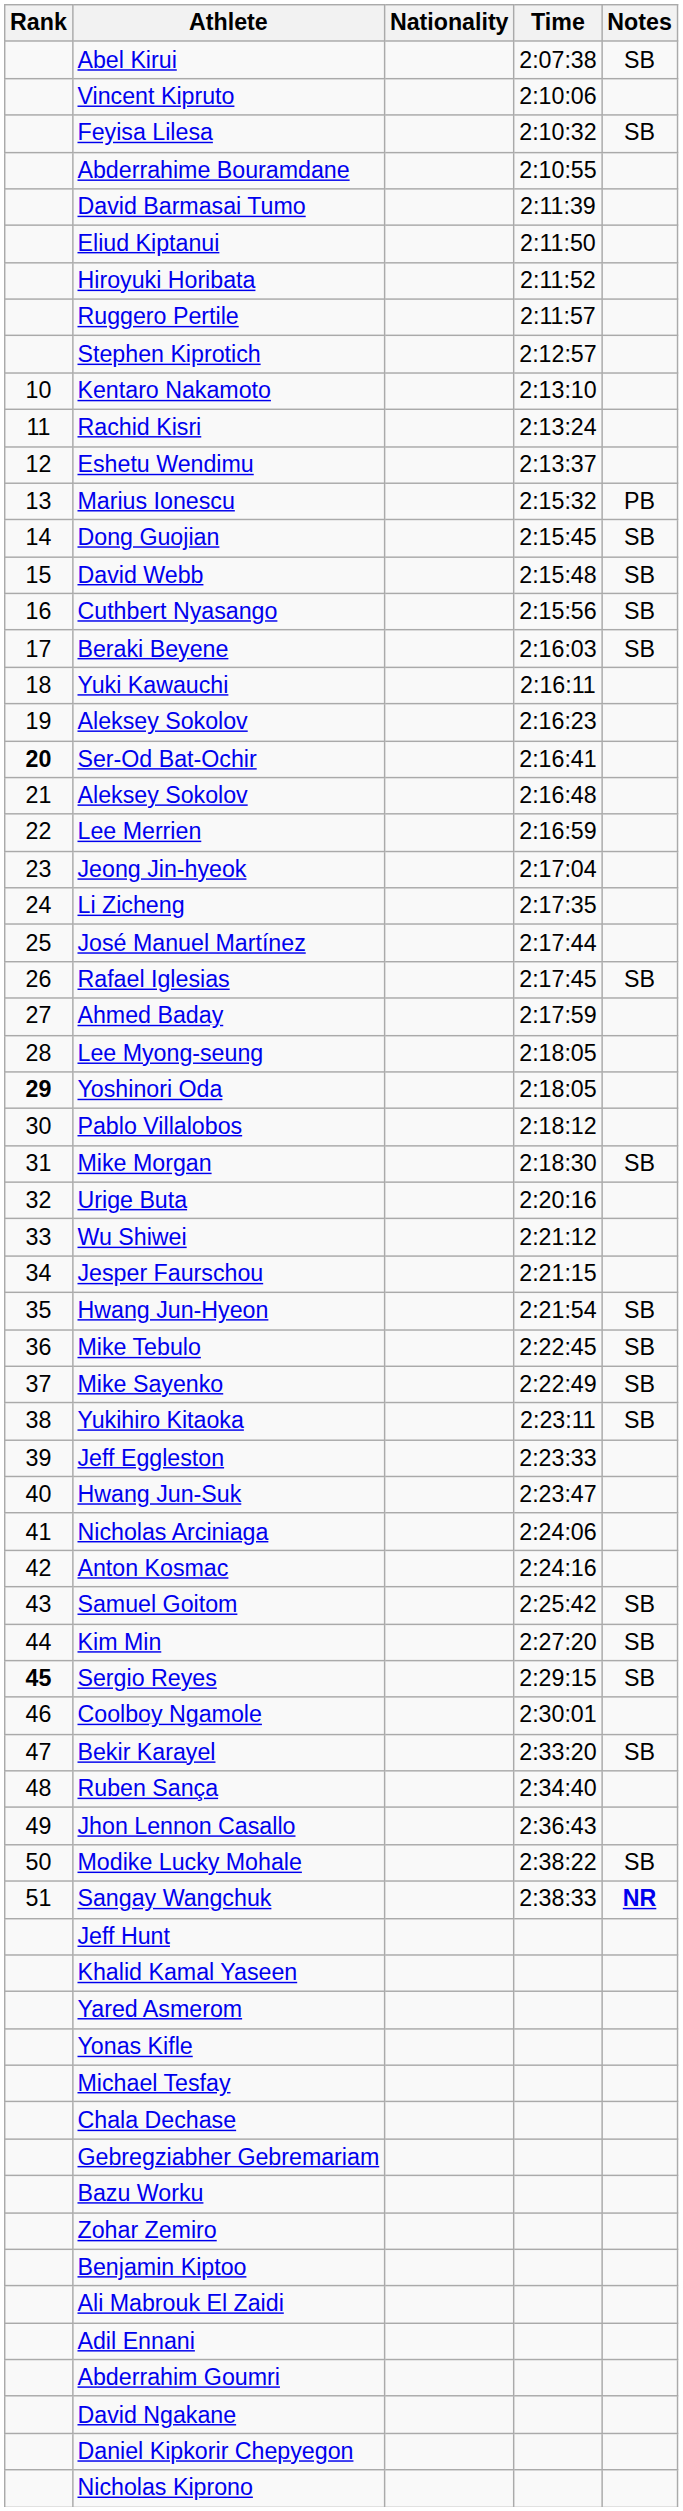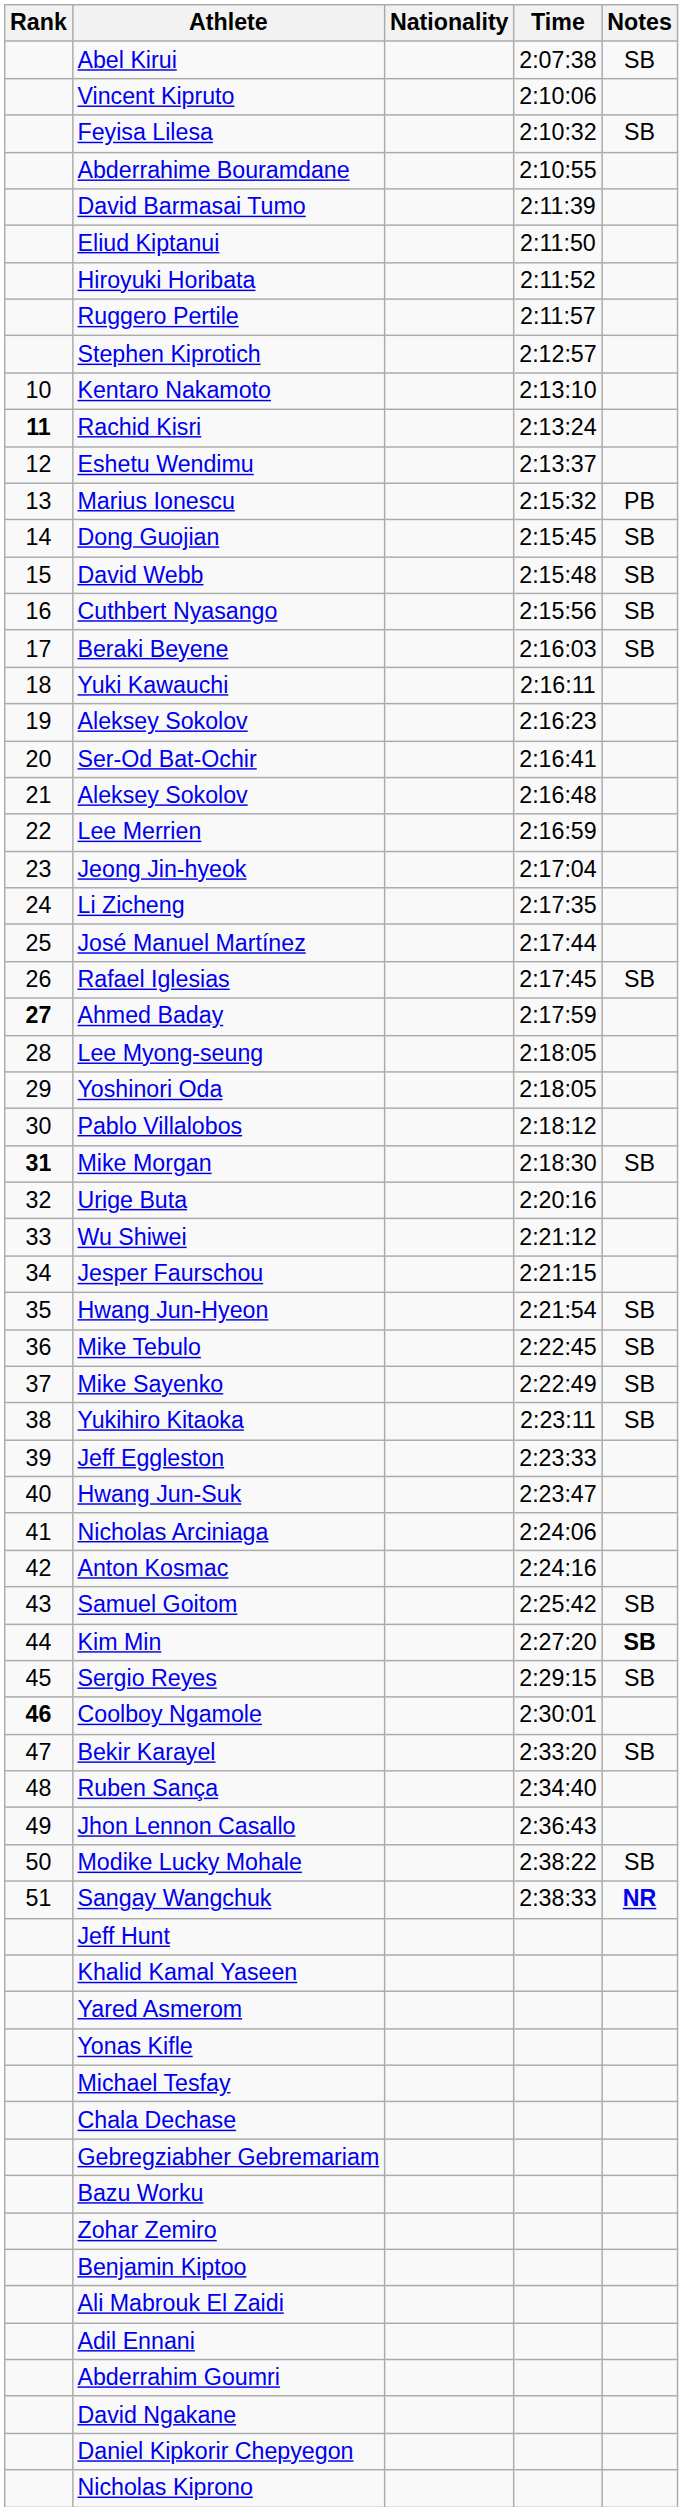(38, 427) normal -> (38, 427) bold
(38, 758) bold -> (38, 758) normal
(38, 1016) normal -> (38, 1016) bold
(38, 1089) bold -> (38, 1089) normal
(38, 1163) normal -> (38, 1163) bold
(640, 1641) normal -> (640, 1641) bold
(38, 1678) bold -> (38, 1678) normal
(38, 1715) normal -> (38, 1715) bold
